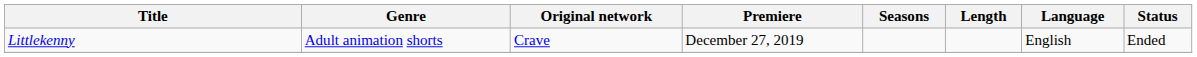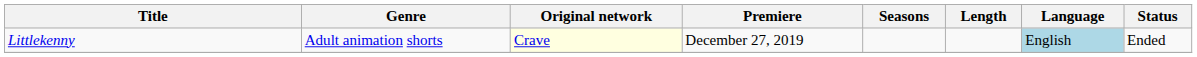(532, 40) no background -> (532, 40) lightyellow background
(1048, 40) no background -> (1048, 40) lightblue background
